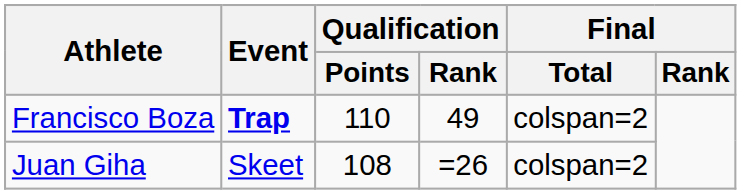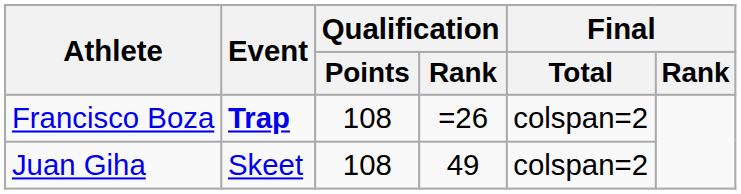(367, 119) 110 -> (367, 119) 108
(463, 119) 49 -> (463, 119) =26
(463, 165) =26 -> (463, 165) 49
